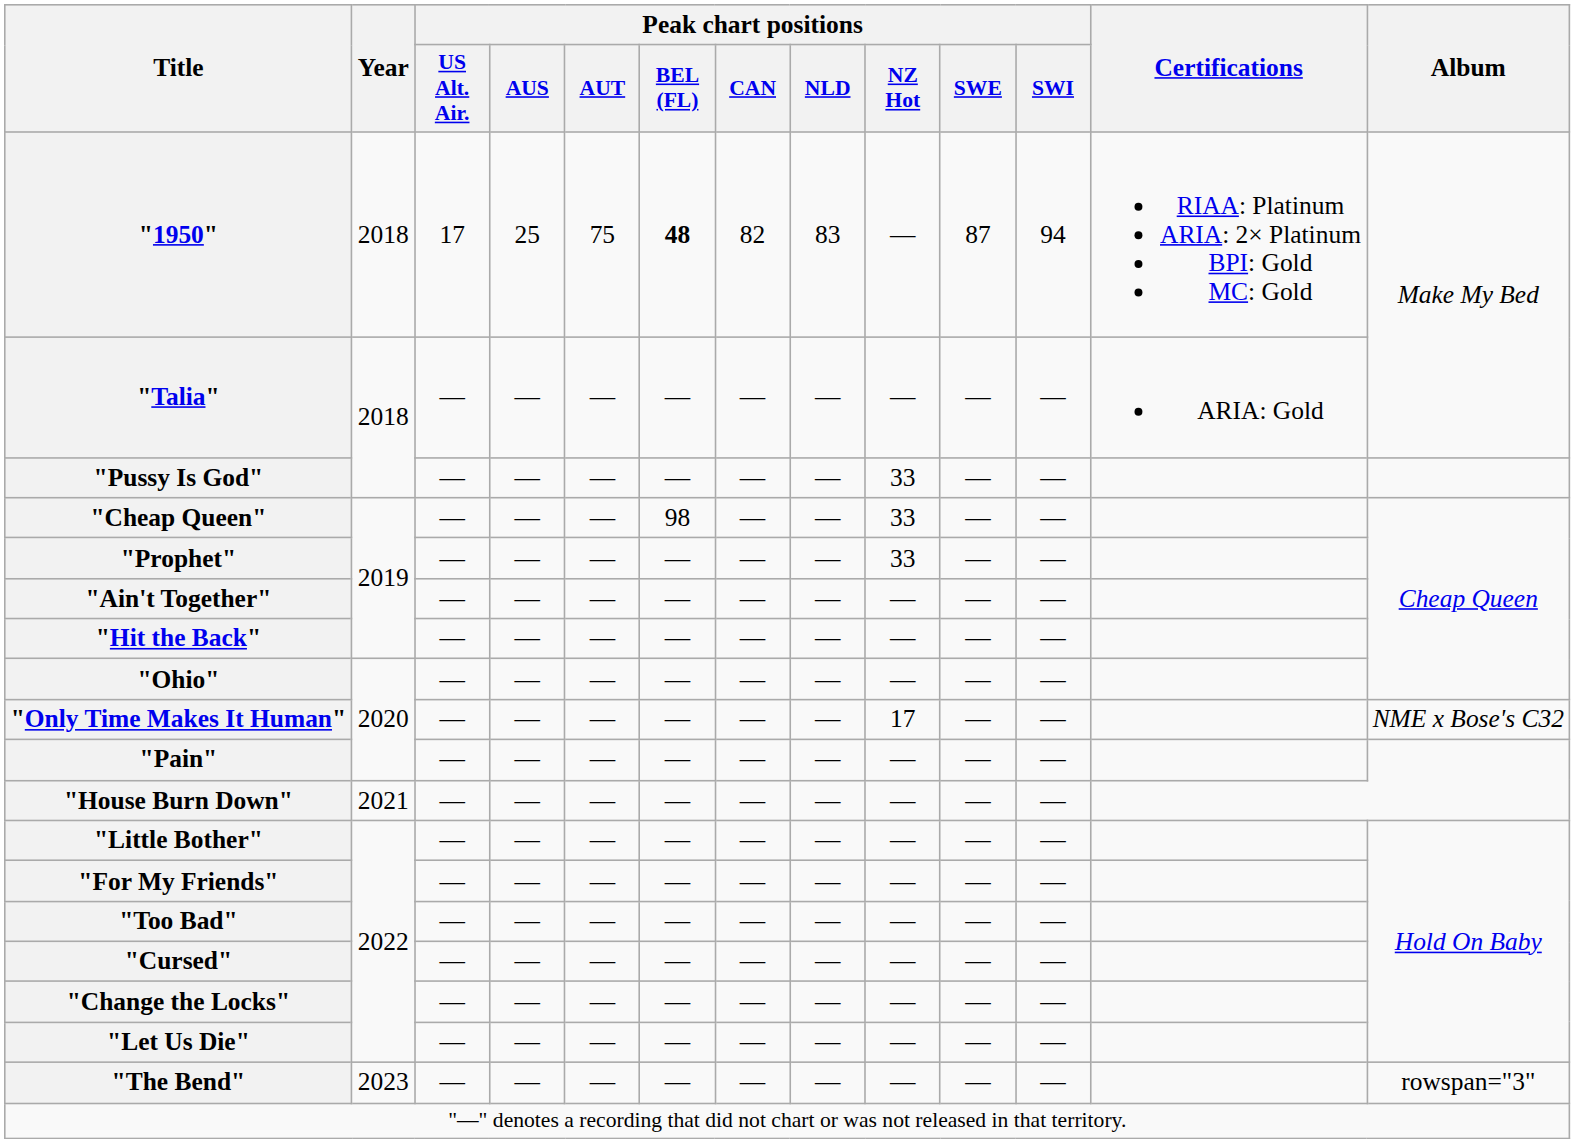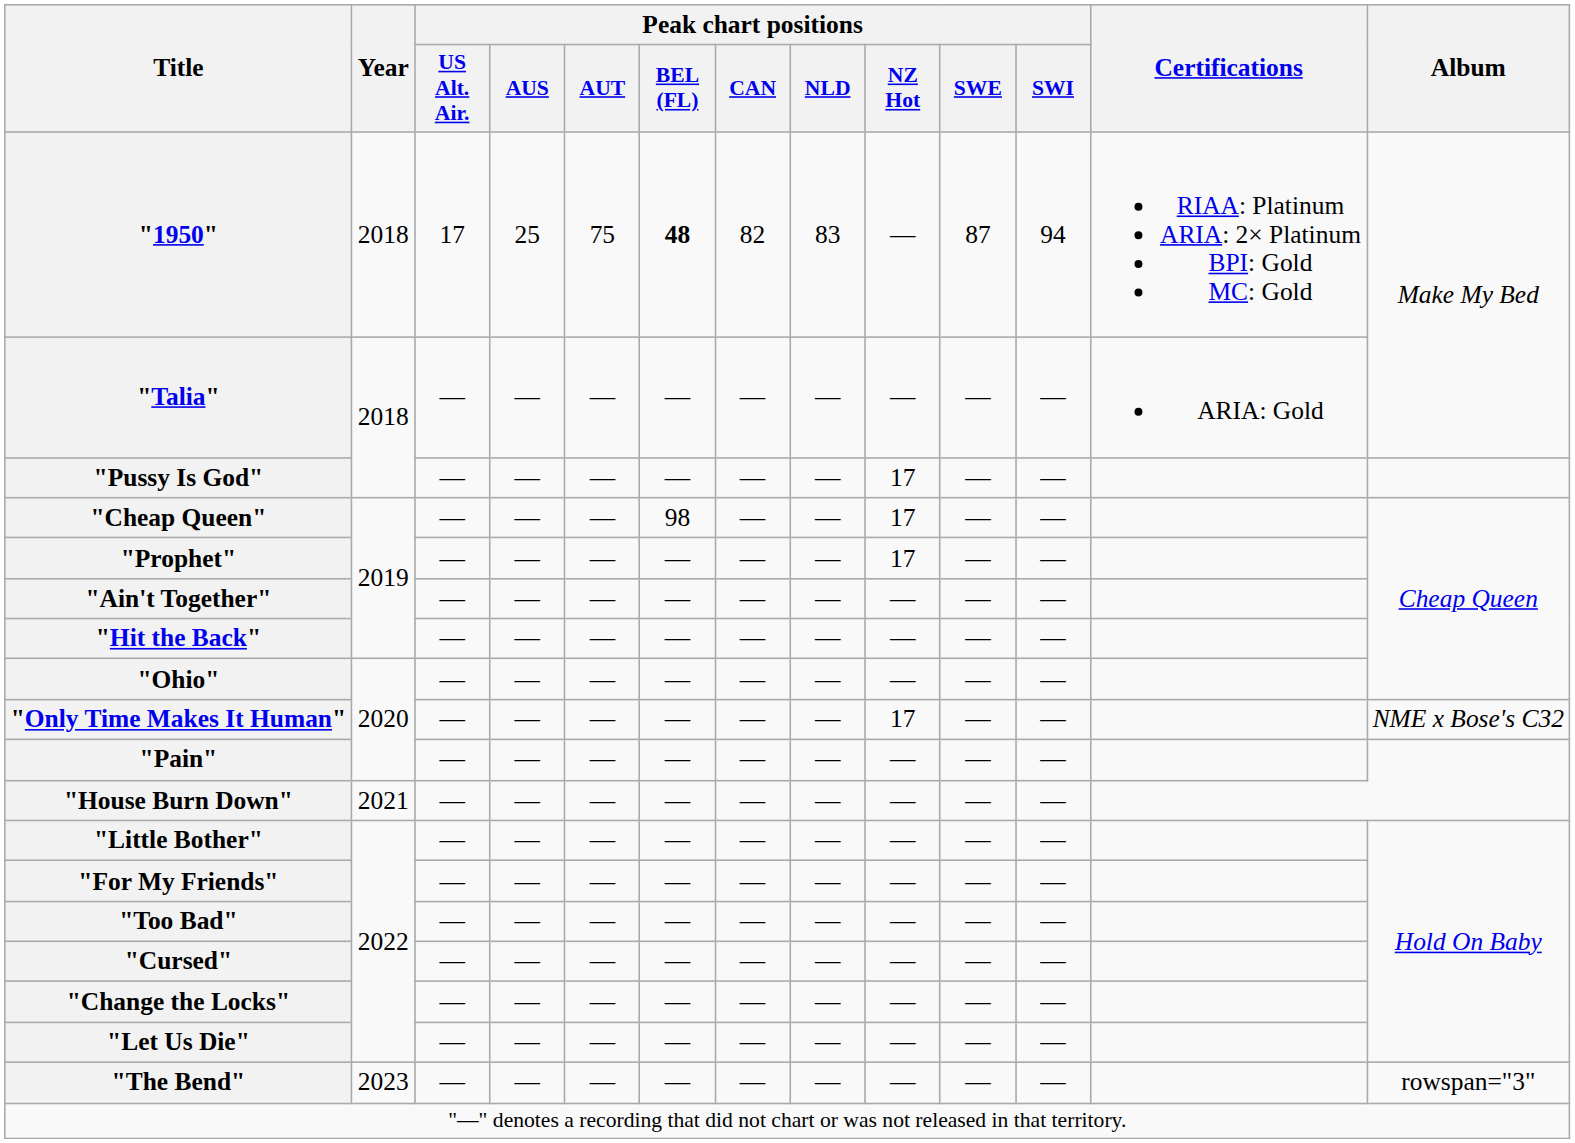(903, 477) 33 -> (903, 477) 17
(903, 517) 33 -> (903, 517) 17
(903, 557) 33 -> (903, 557) 17
